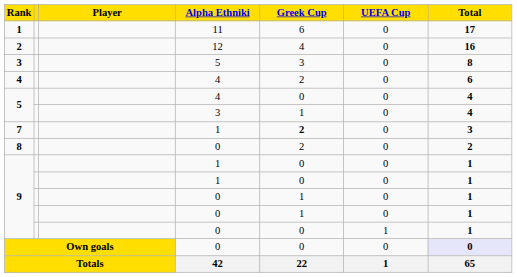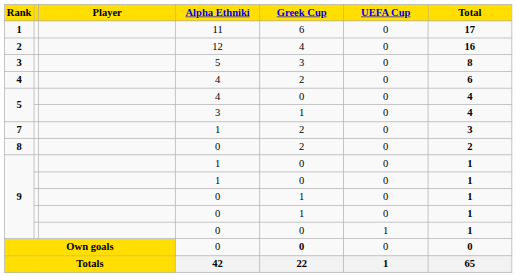(302, 130) bold -> (302, 130) normal
(302, 247) normal -> (302, 247) bold
(470, 247) lavender background -> (470, 247) no background
